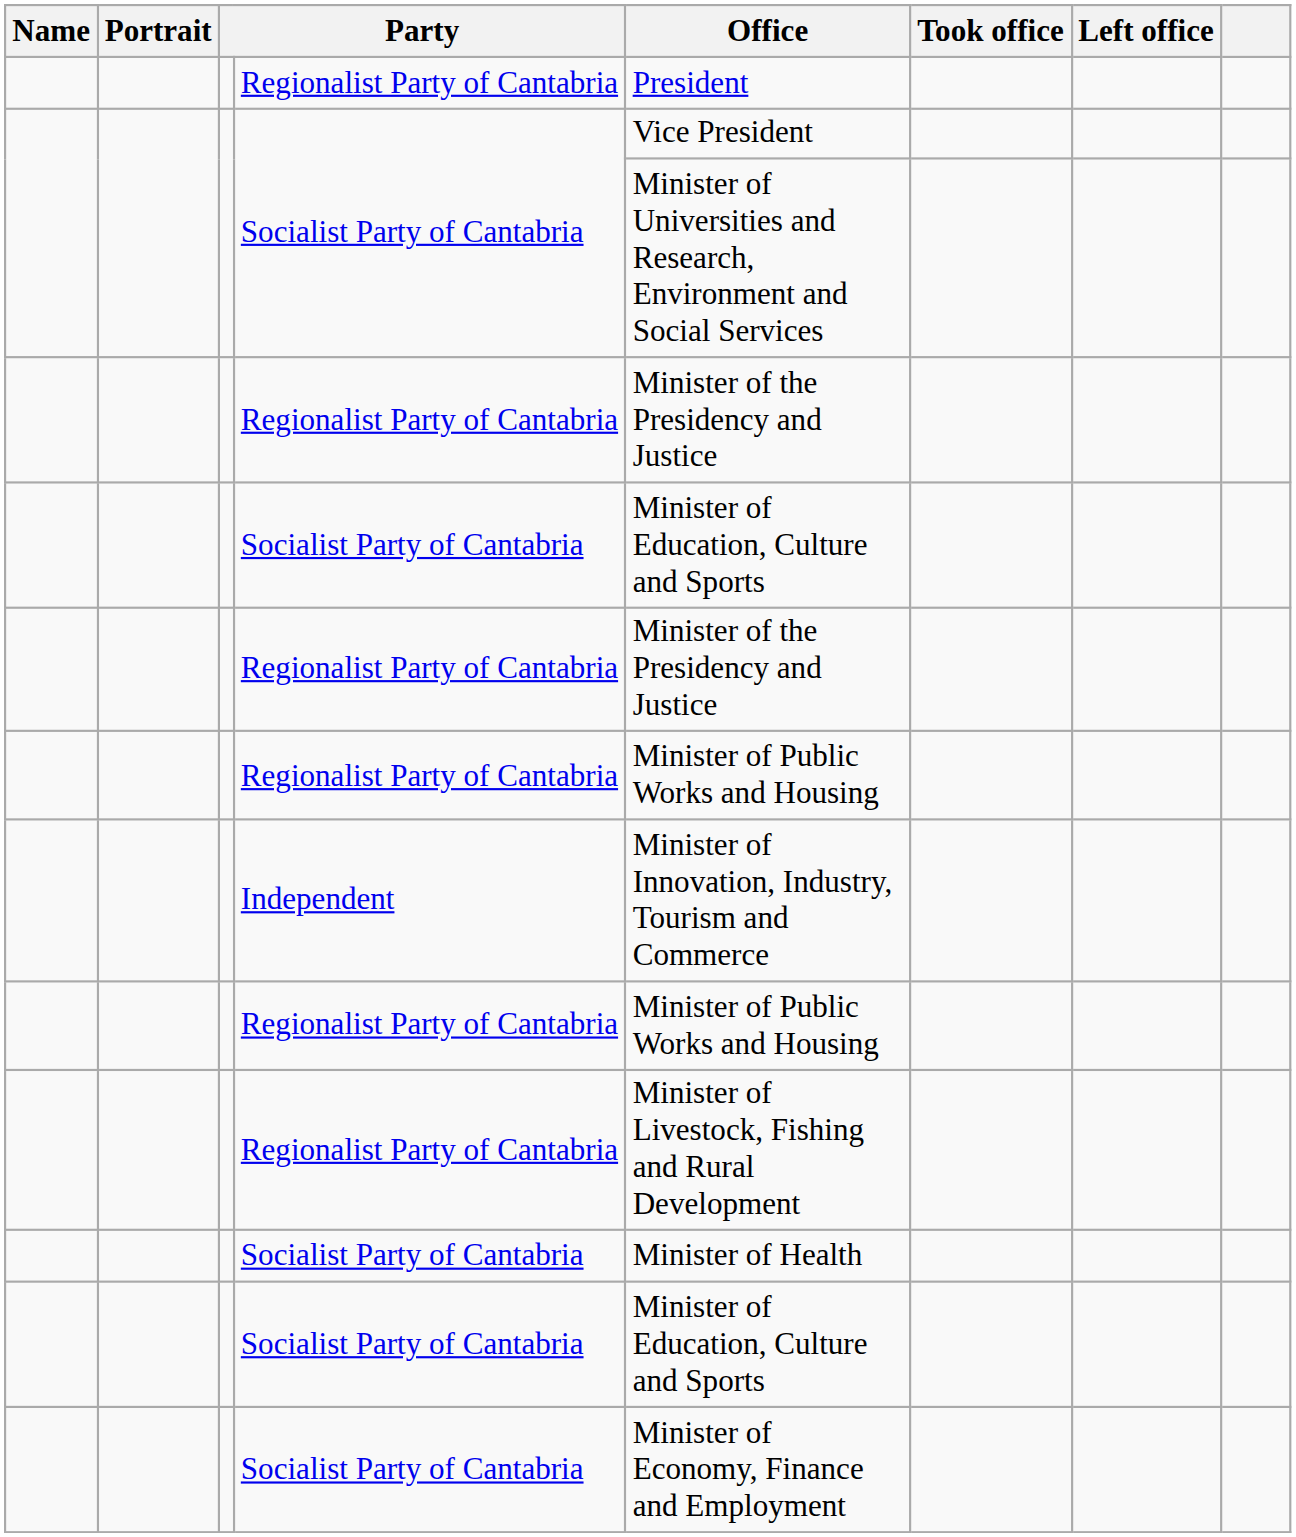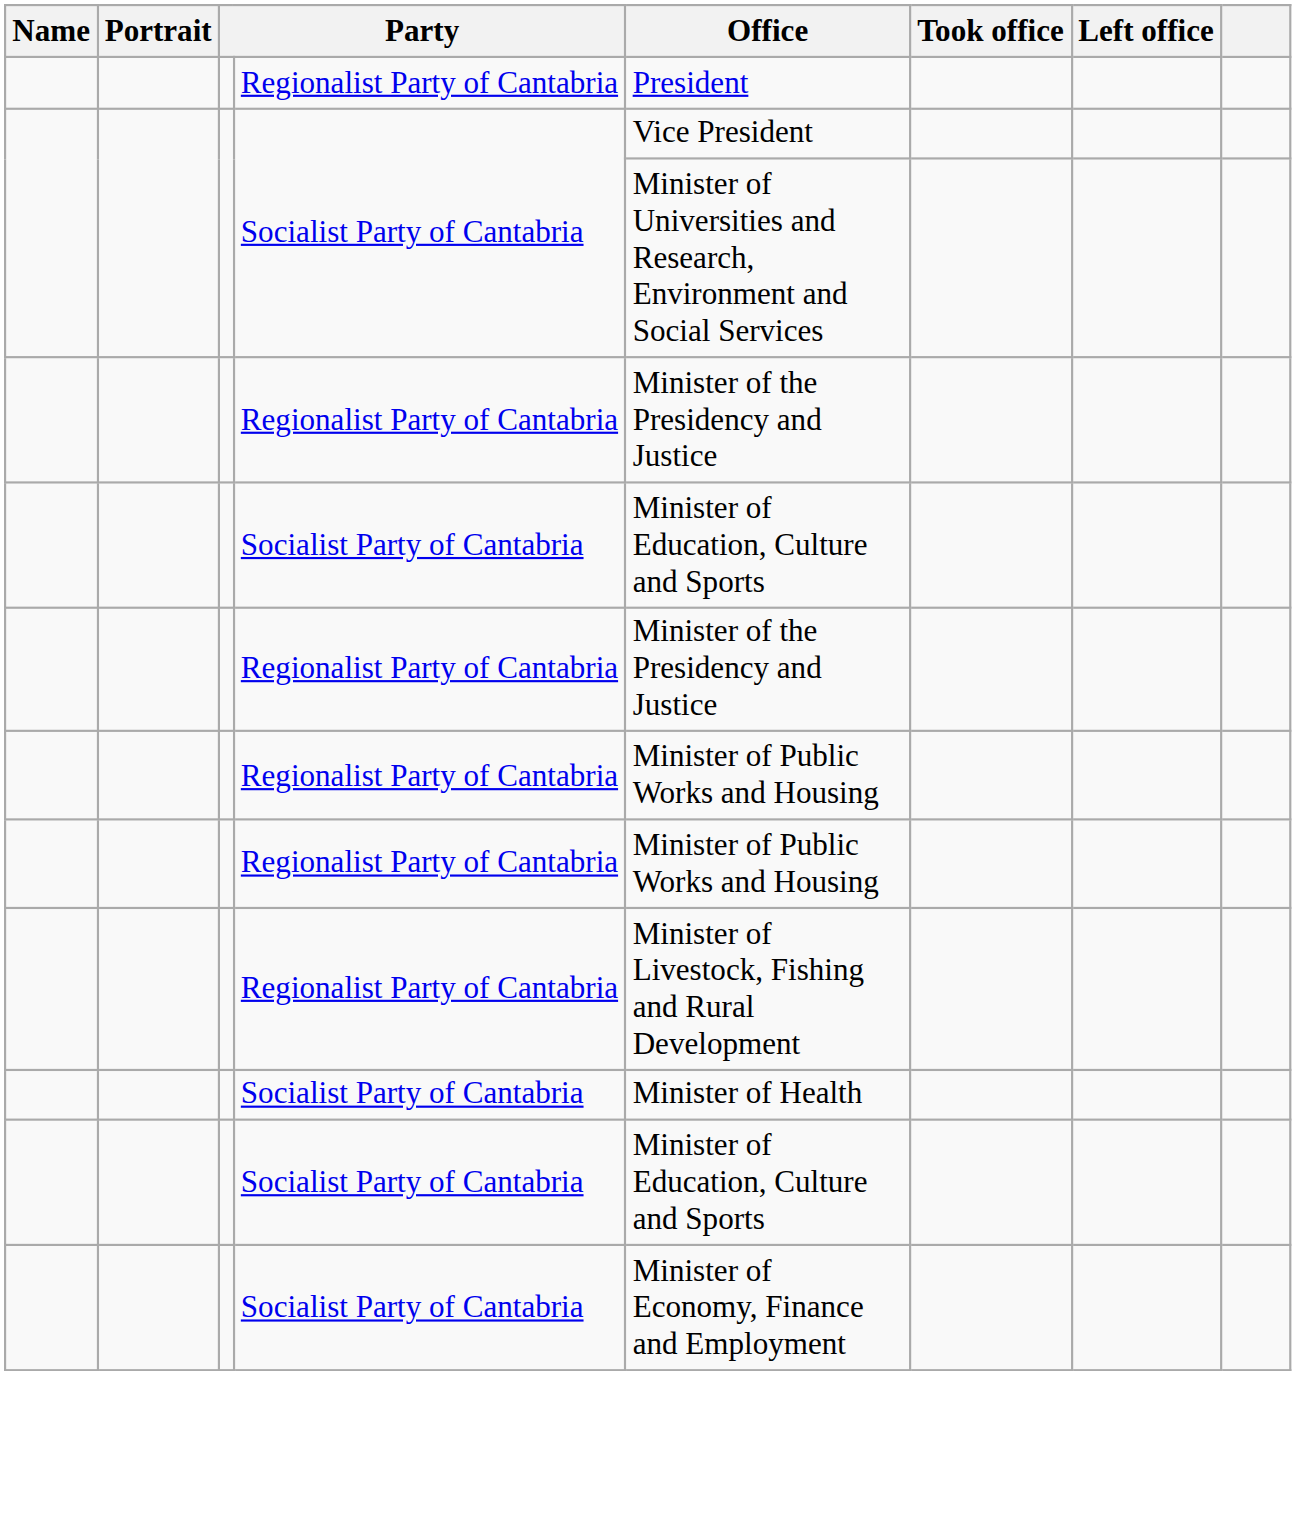- row: (51, 901)
